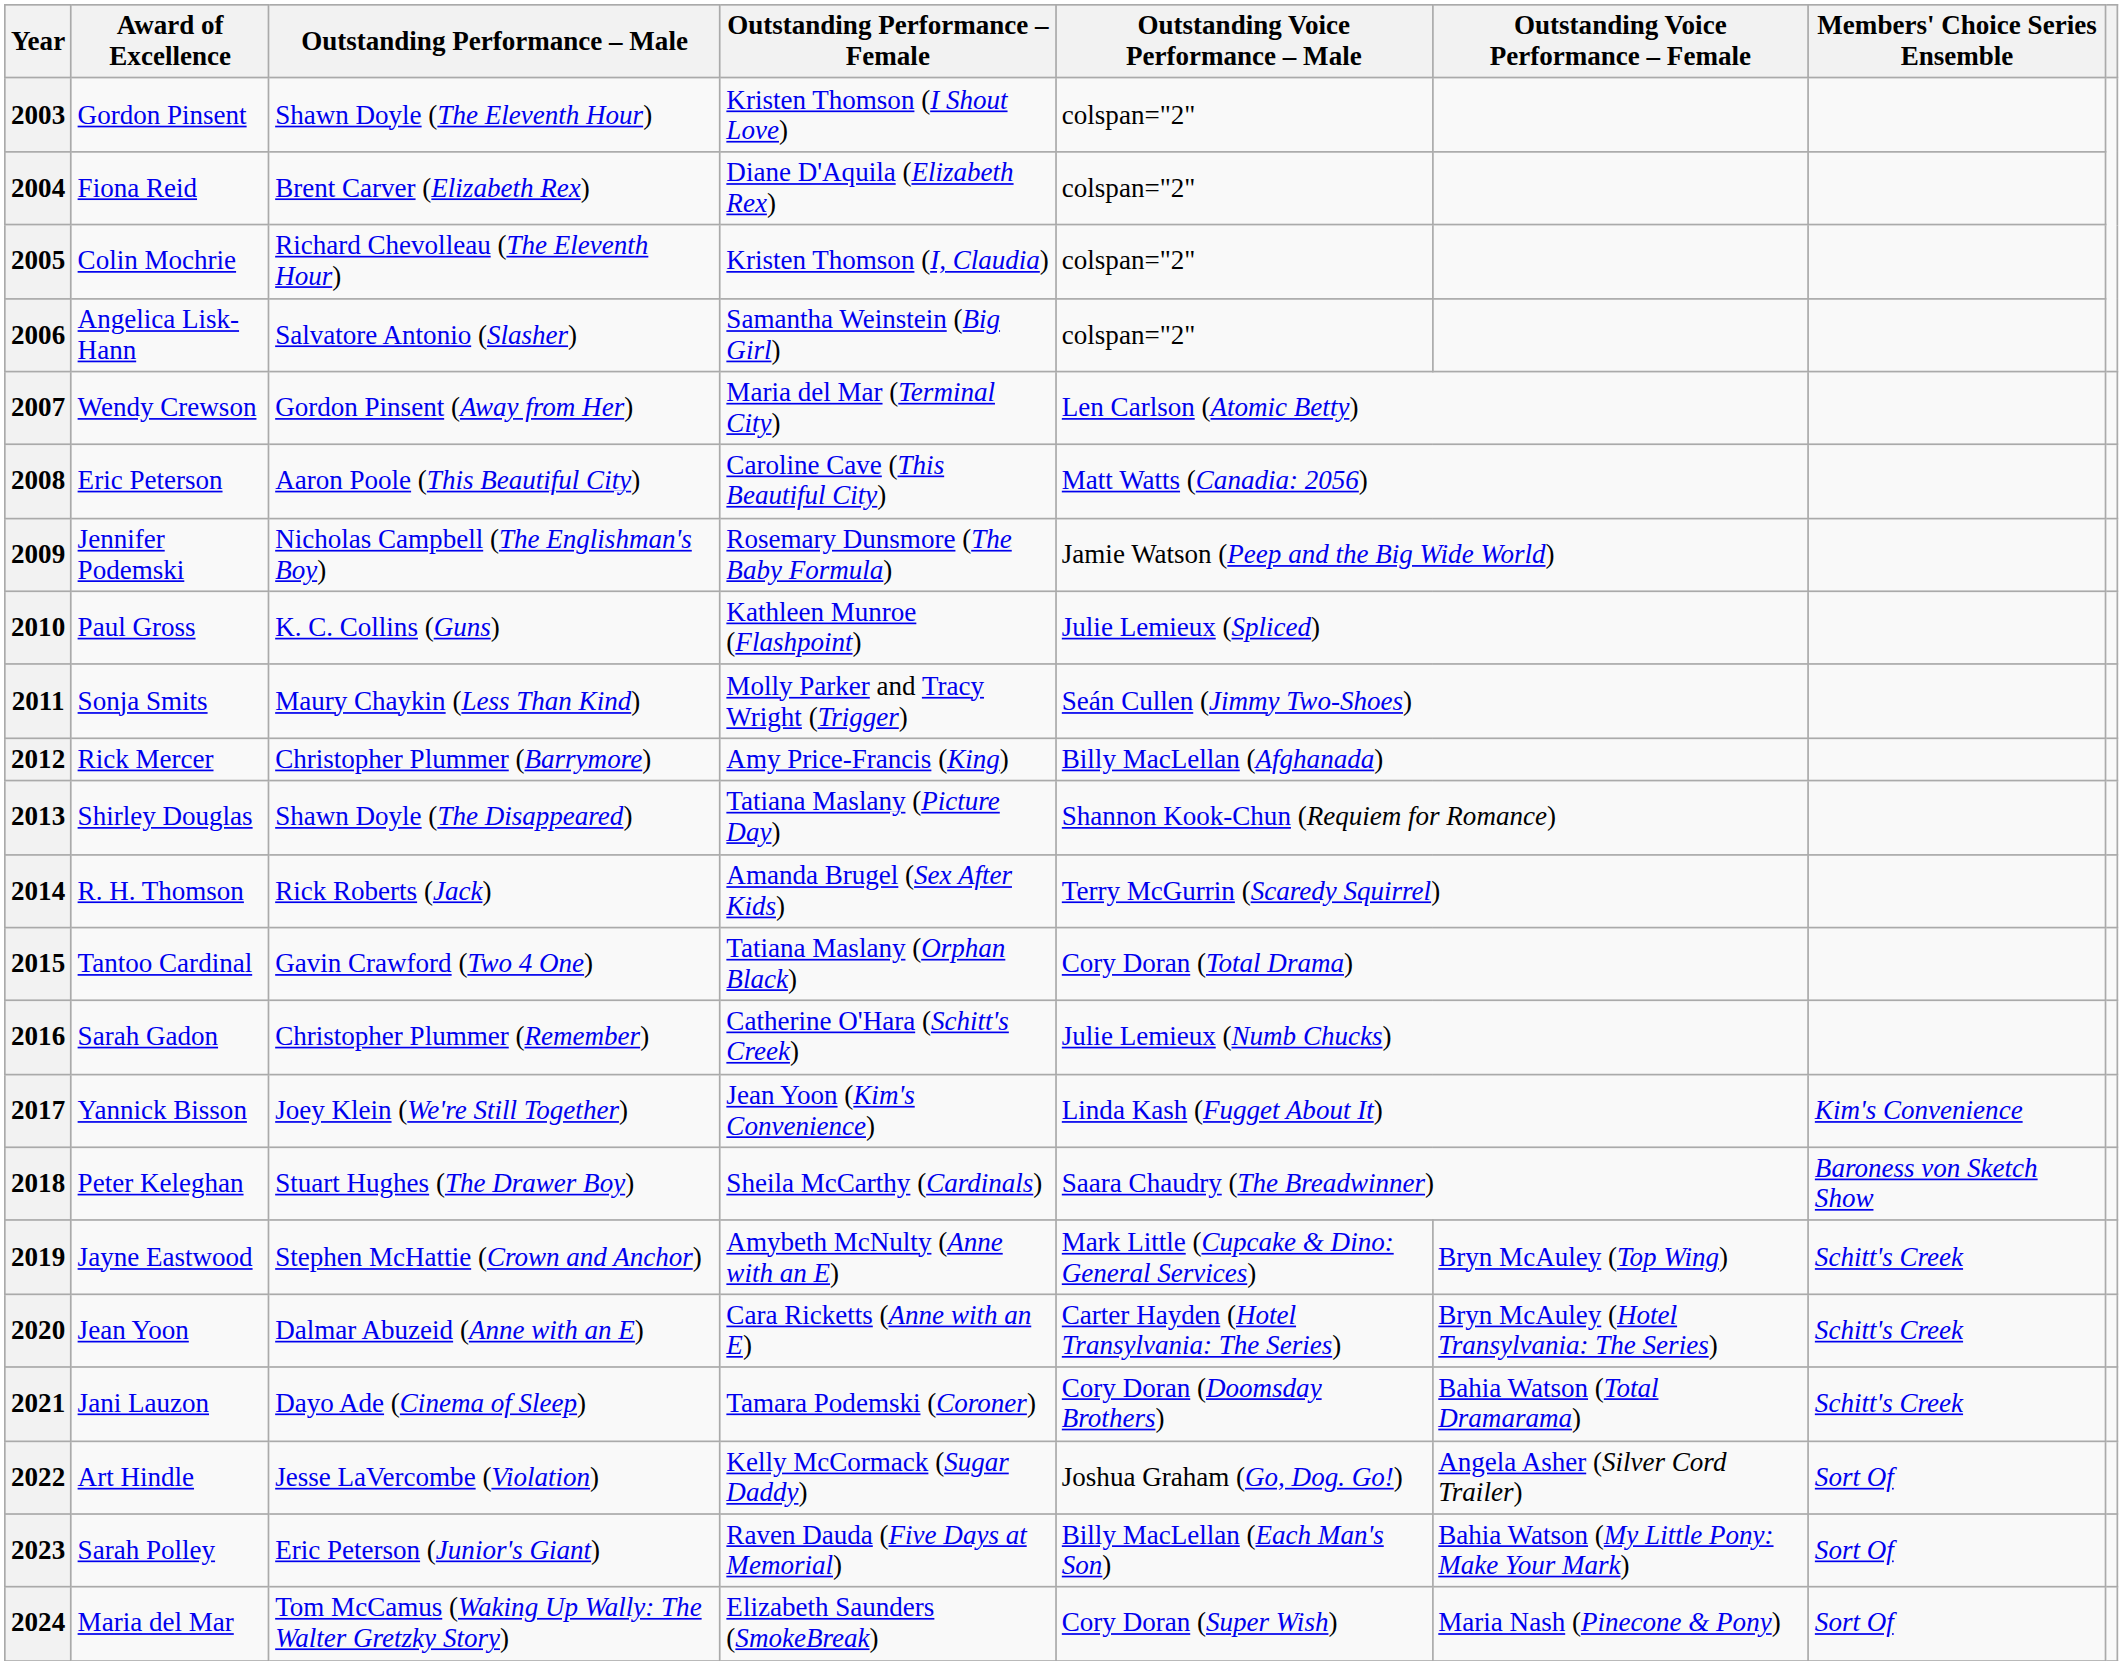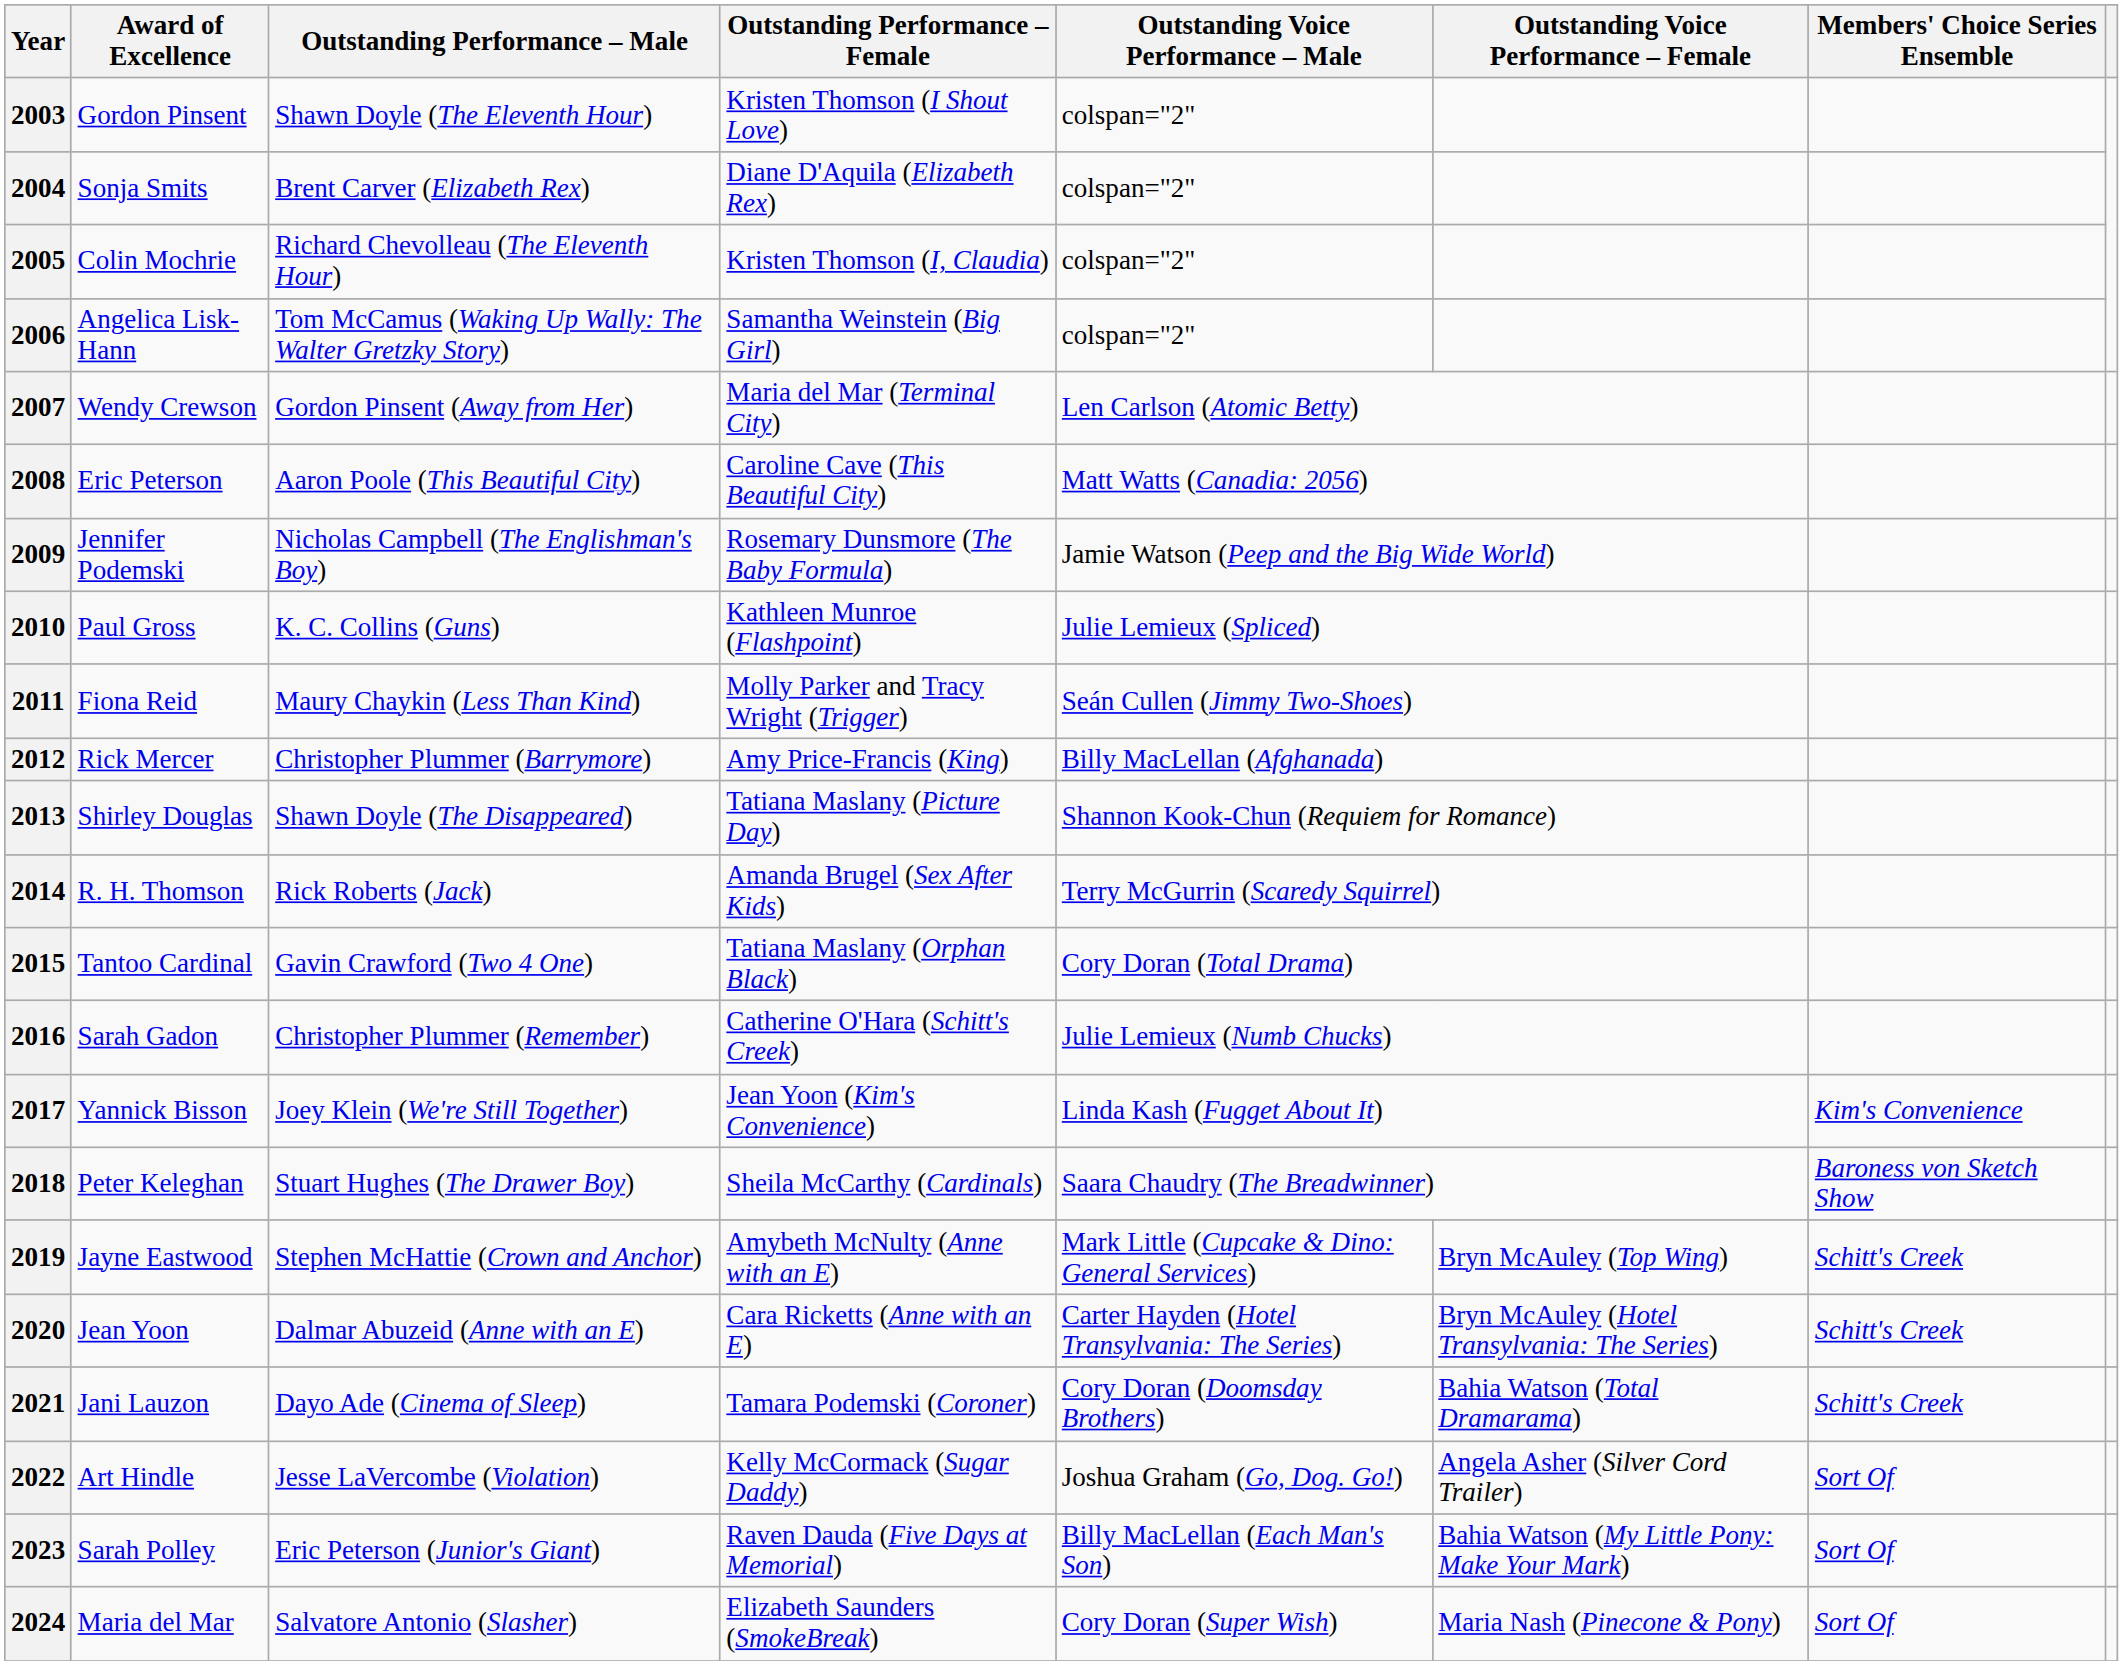(137, 187) Fiona Reid -> (143, 187) Sonja Smits
(426, 334) Salvatore Antonio (Slasher) -> (488, 334) Tom McCamus (Waking Up Wally: The Walter Gretzky Story)
(143, 700) Sonja Smits -> (137, 700) Fiona Reid
(488, 1623) Tom McCamus (Waking Up Wally: The Walter Gretzky Story) -> (426, 1623) Salvatore Antonio (Slasher)
